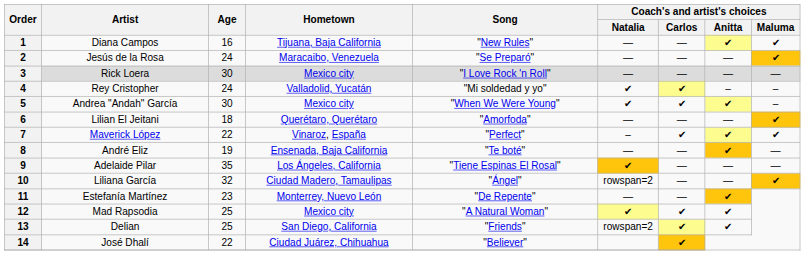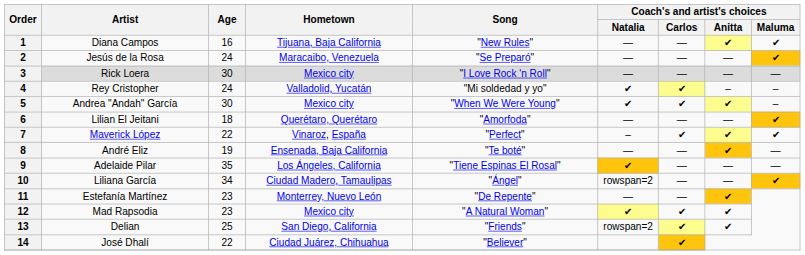(227, 181) 32 -> (227, 181) 34
(227, 212) 25 -> (227, 212) 23
